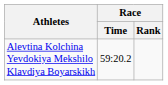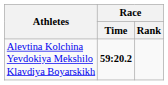(116, 59) normal -> (116, 59) bold
